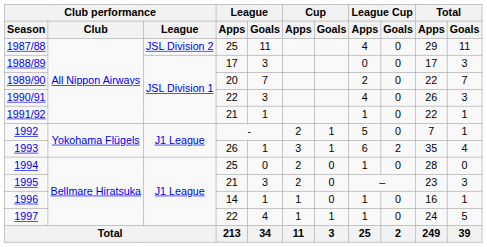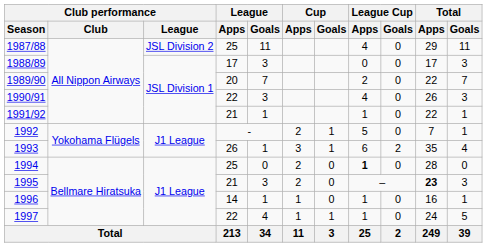(365, 166) normal -> (365, 166) bold
(431, 183) normal -> (431, 183) bold
